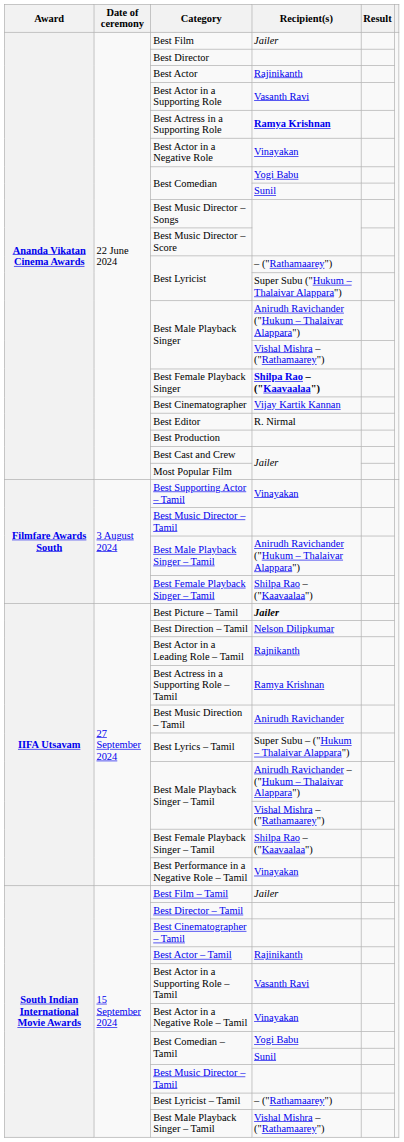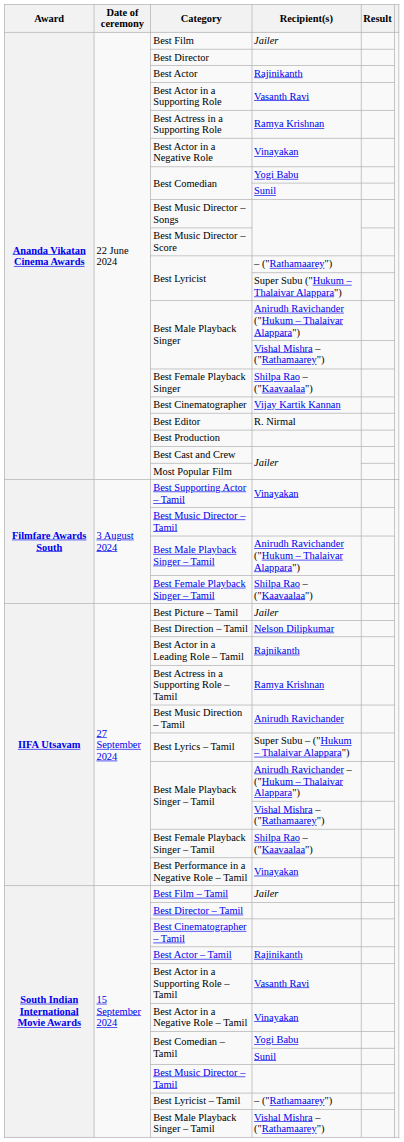(292, 124) bold -> (289, 124) normal
(287, 383) bold -> (283, 383) normal
(267, 612) bold -> (266, 612) normal
